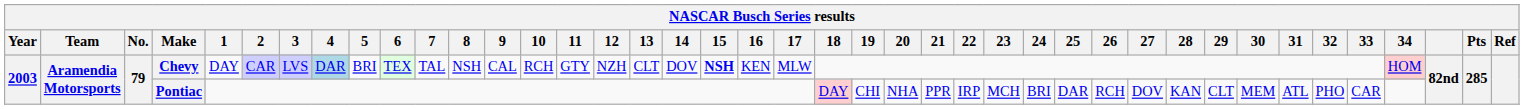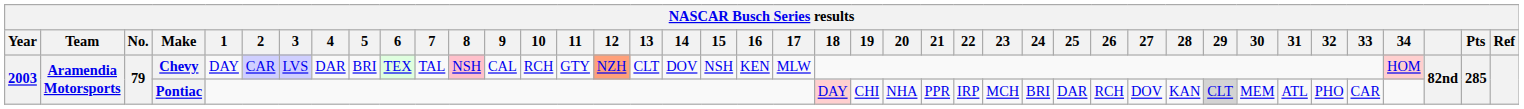(330, 66) lightblue background -> (330, 66) no background
(467, 66) no background -> (467, 66) pink background
(612, 66) no background -> (612, 66) lightsalmon background
(719, 66) bold -> (719, 66) normal
(1221, 91) no background -> (1220, 91) lightgrey background
